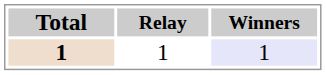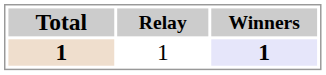(264, 52) normal -> (264, 52) bold
